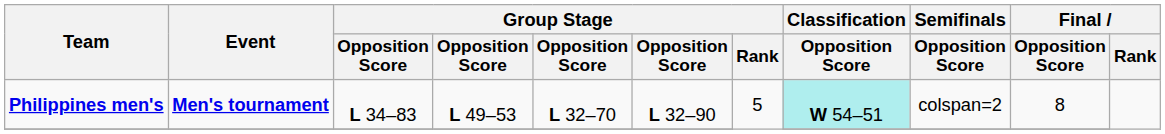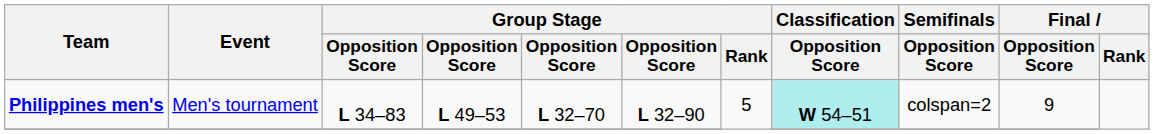(250, 105) bold -> (245, 105) normal
(1060, 105) 8 -> (1049, 105) 9
